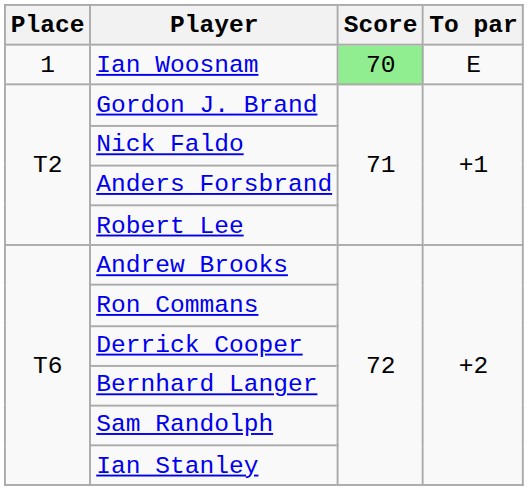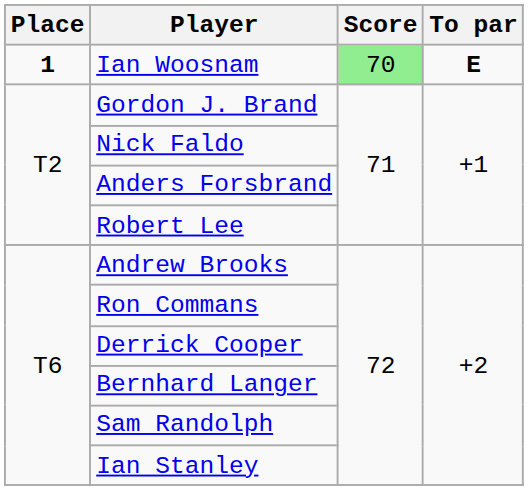(48, 65) normal -> (48, 65) bold
(474, 65) normal -> (474, 65) bold
